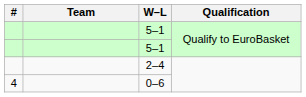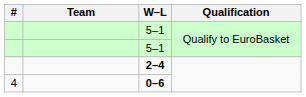(155, 65) normal -> (155, 65) bold
(155, 83) normal -> (155, 83) bold
